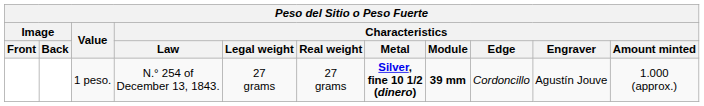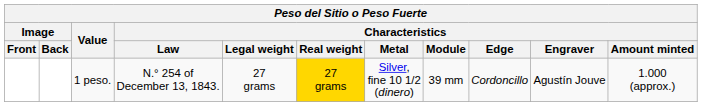(331, 80) no background -> (331, 80) gold background
(395, 80) bold -> (394, 80) normal
(448, 80) bold -> (446, 80) normal
